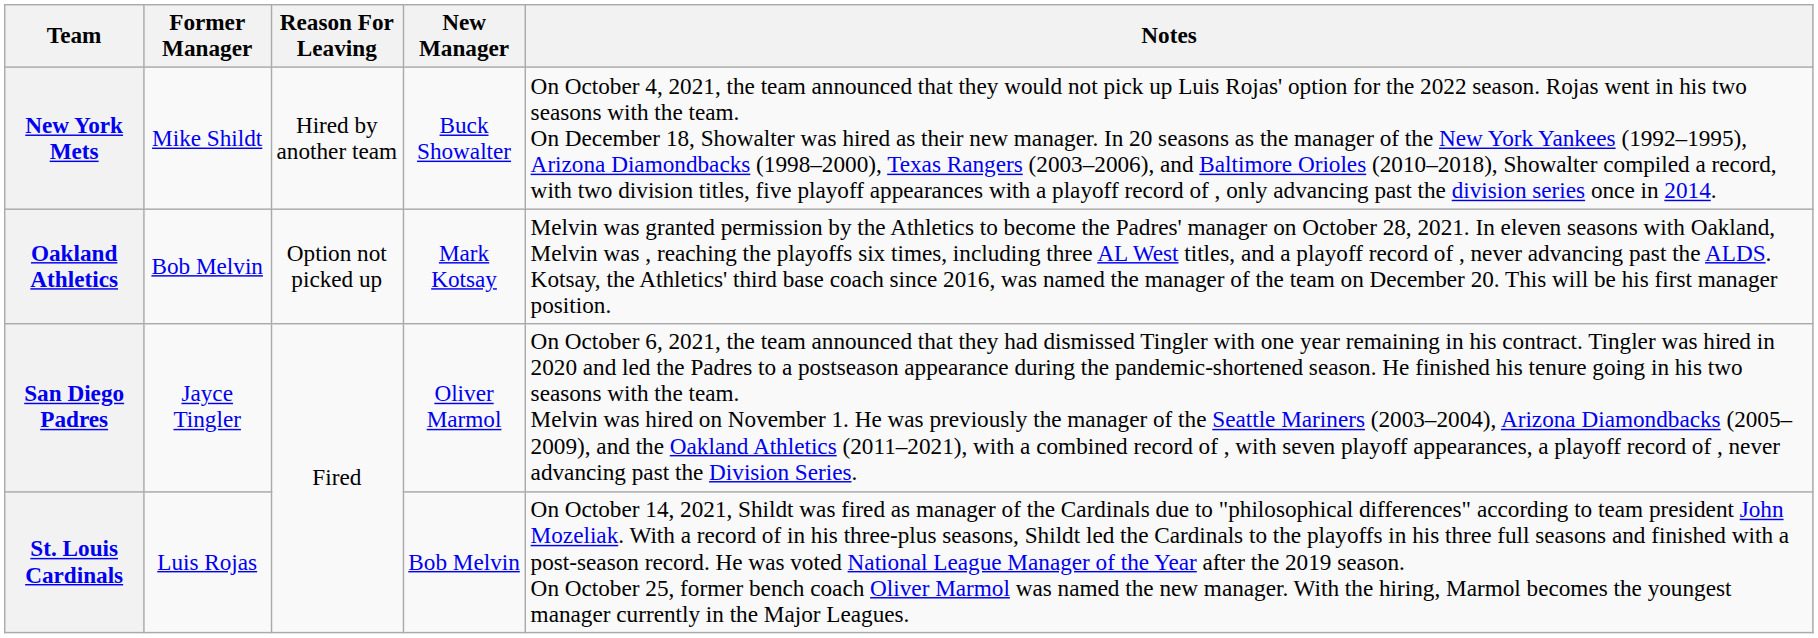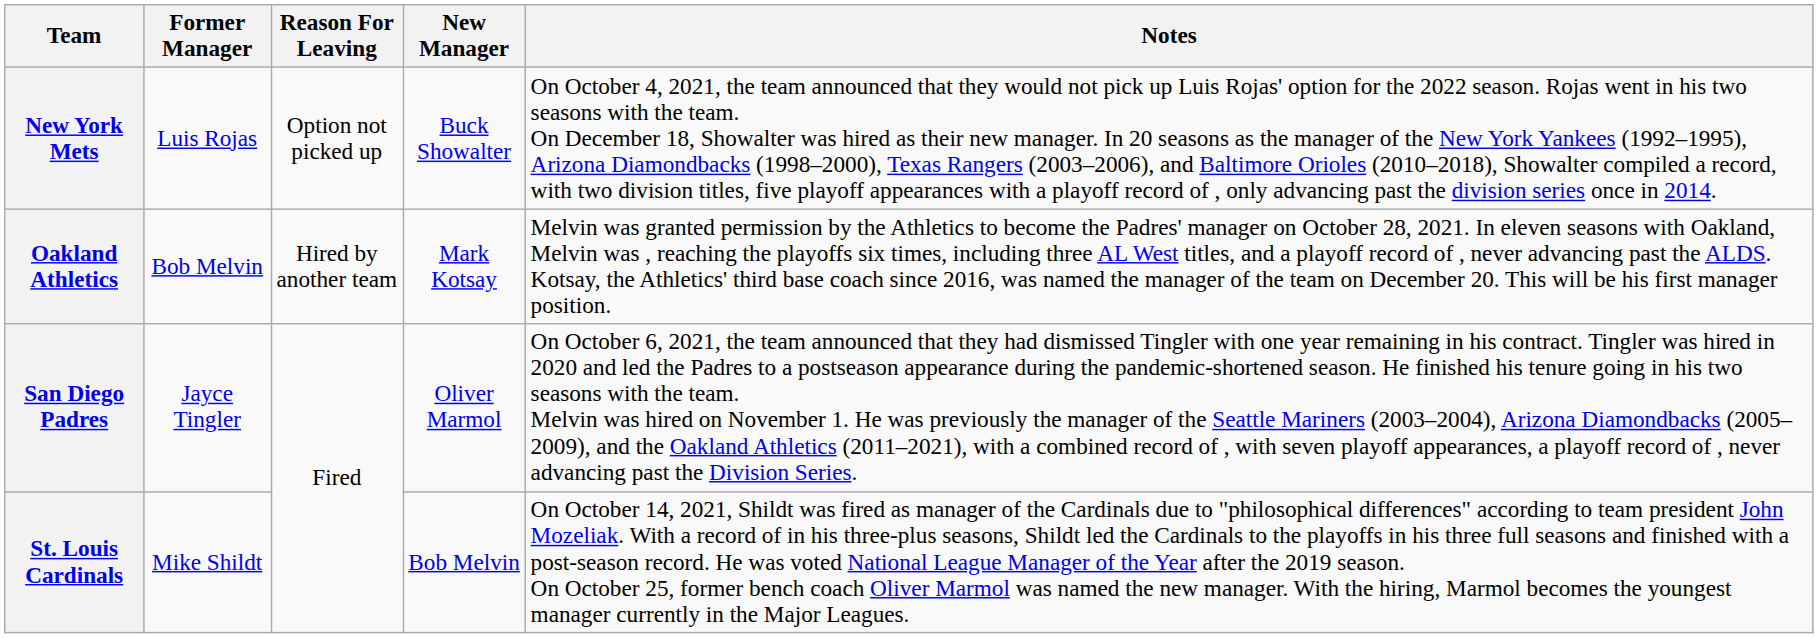(207, 137) Mike Shildt -> (207, 137) Luis Rojas
(337, 137) Hired by another team -> (337, 137) Option not picked up
(337, 266) Option not picked up -> (337, 266) Hired by another team
(207, 561) Luis Rojas -> (207, 561) Mike Shildt
